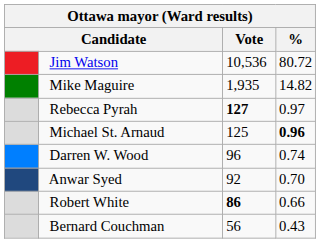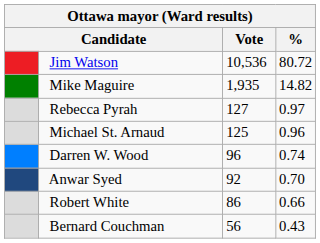(237, 109) bold -> (237, 109) normal
(292, 132) bold -> (292, 132) normal
(234, 202) bold -> (234, 202) normal
